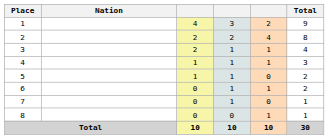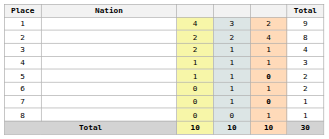(269, 75) normal -> (269, 75) bold
(269, 101) normal -> (269, 101) bold
